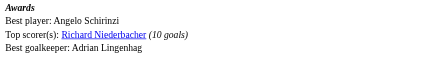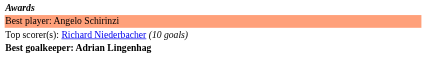(62, 21) no background -> (62, 21) lightsalmon background
(74, 48) normal -> (78, 48) bold
